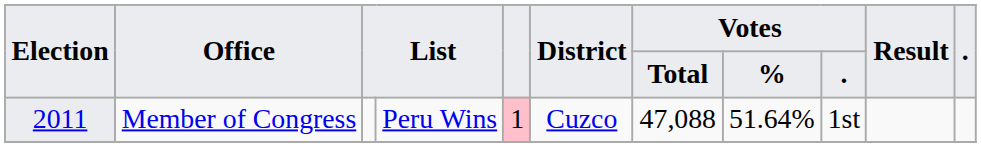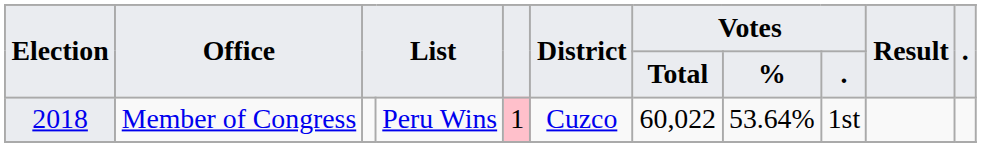(60, 119) 2011 -> (60, 119) 2018
(678, 119) 47,088 -> (678, 119) 60,022
(772, 119) 51.64% -> (772, 119) 53.64%
